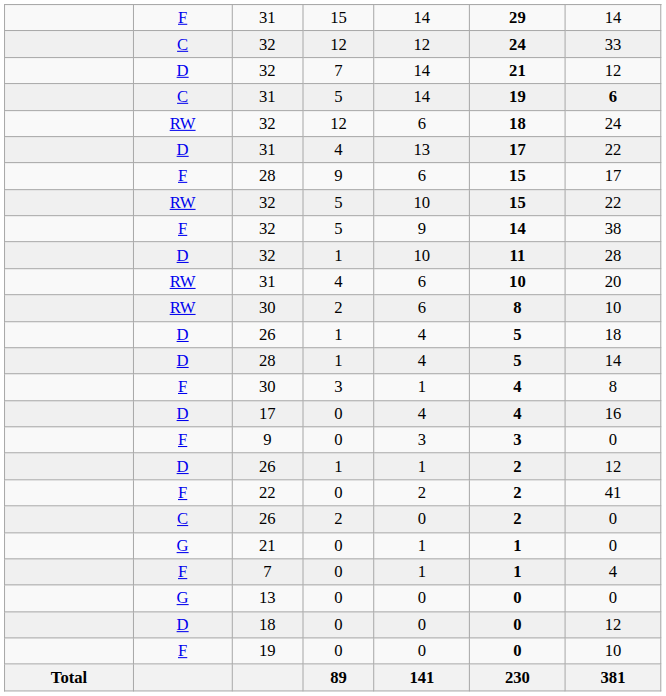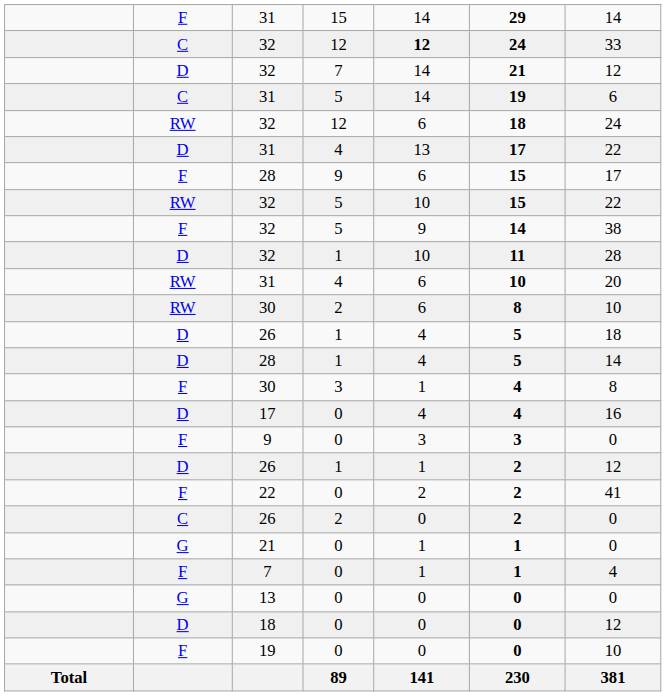(422, 44) normal -> (422, 44) bold
(613, 96) bold -> (613, 96) normal
